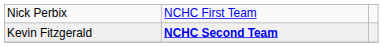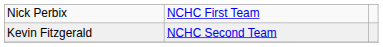(221, 32) bold -> (222, 32) normal
